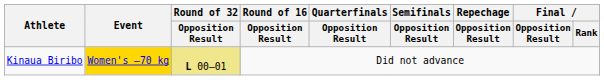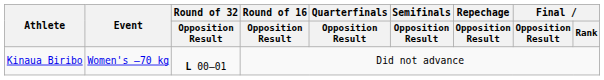(128, 60) gold background -> (128, 60) no background
(206, 66) khaki background -> (206, 66) no background
